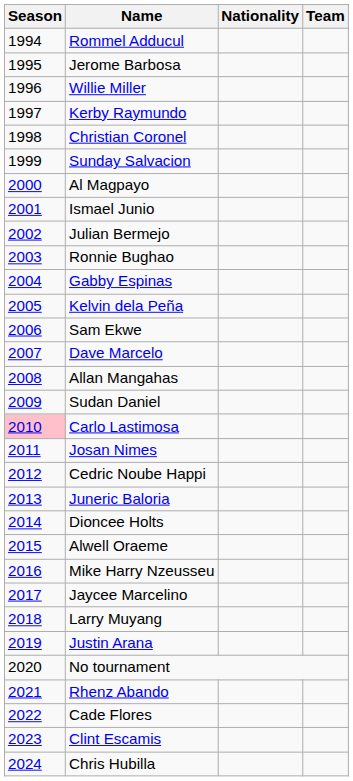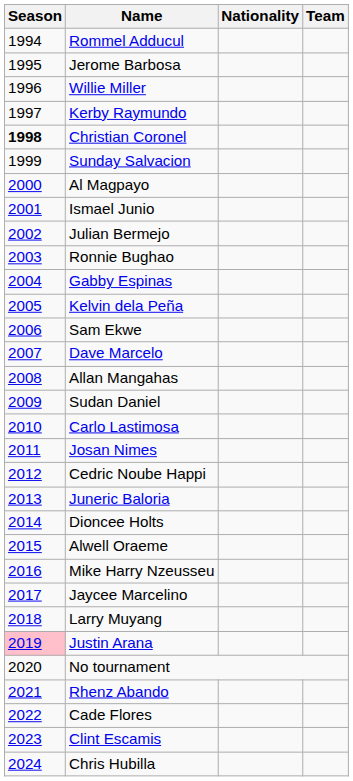(25, 137) normal -> (25, 137) bold
(25, 426) pink background -> (25, 426) no background
(25, 643) no background -> (25, 643) pink background
